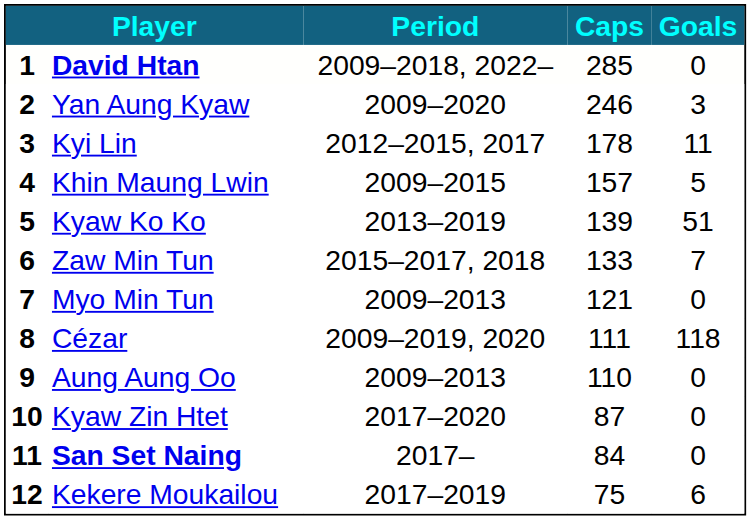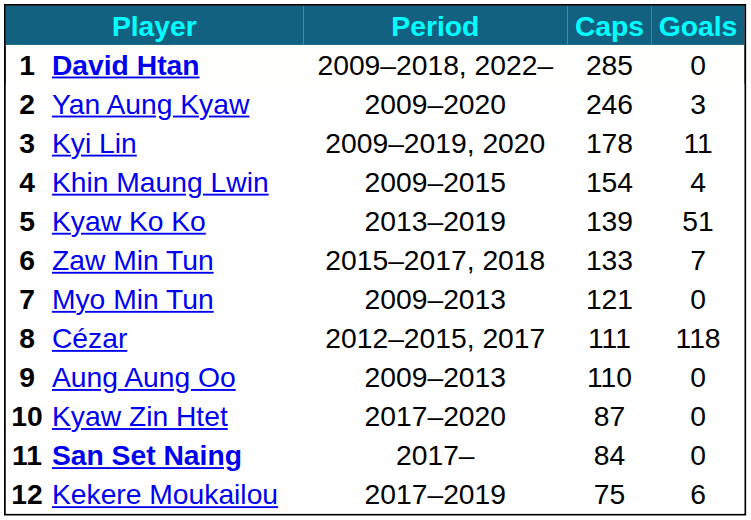(435, 143) 2012–2015, 2017 -> (435, 143) 2009–2019, 2020
(609, 182) 157 -> (609, 182) 154
(698, 182) 5 -> (698, 182) 4
(435, 338) 2009–2019, 2020 -> (435, 338) 2012–2015, 2017
